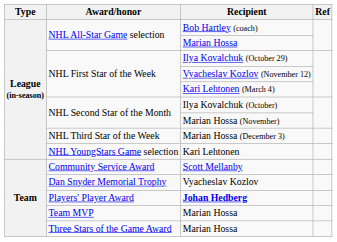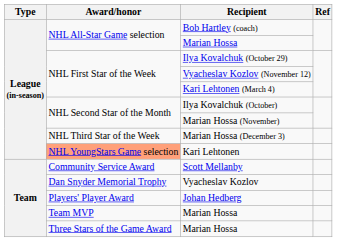(113, 151) no background -> (113, 151) lightsalmon background
(215, 197) bold -> (212, 197) normal
